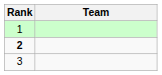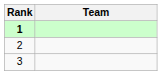(20, 29) normal -> (20, 29) bold
(20, 45) bold -> (20, 45) normal
